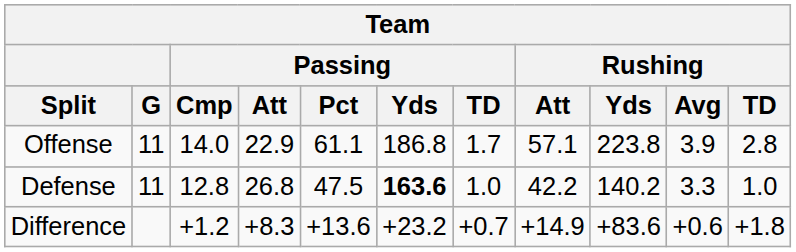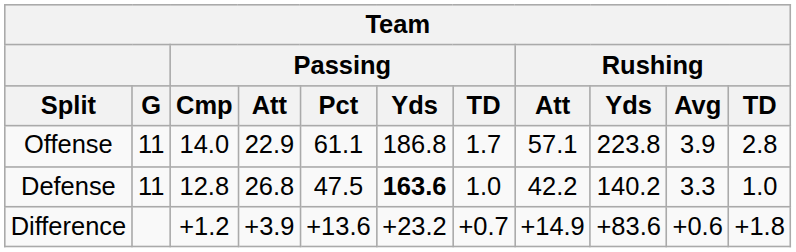(269, 226) +8.3 -> (269, 226) +3.9
